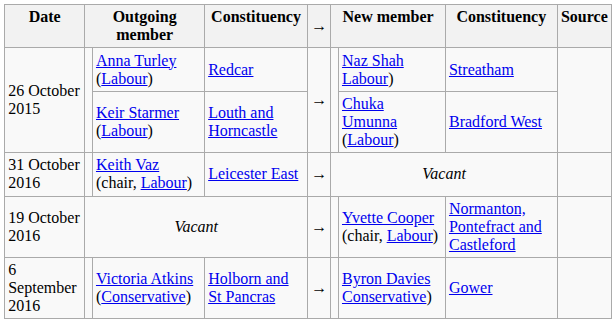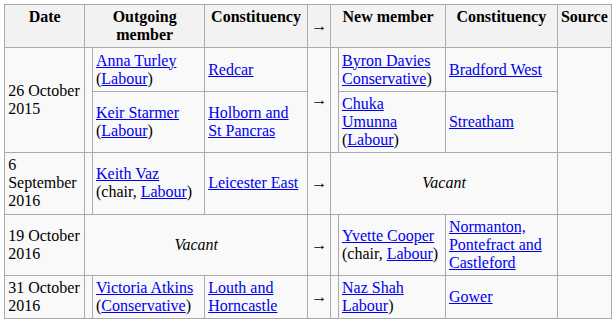(373, 69) Naz Shah Labour) -> (387, 69) Byron Davies Conservative)
(481, 69) Streatham -> (495, 69) Bradford West
(243, 121) Louth and Horncastle -> (248, 121) Holborn and St Pancras
(495, 121) Bradford West -> (481, 121) Streatham
(44, 174) 31 October 2016 -> (42, 183) 6 September 2016
(42, 288) 6 September 2016 -> (44, 297) 31 October 2016
(248, 288) Holborn and St Pancras -> (243, 297) Louth and Horncastle
(387, 288) Byron Davies Conservative) -> (373, 297) Naz Shah Labour)
